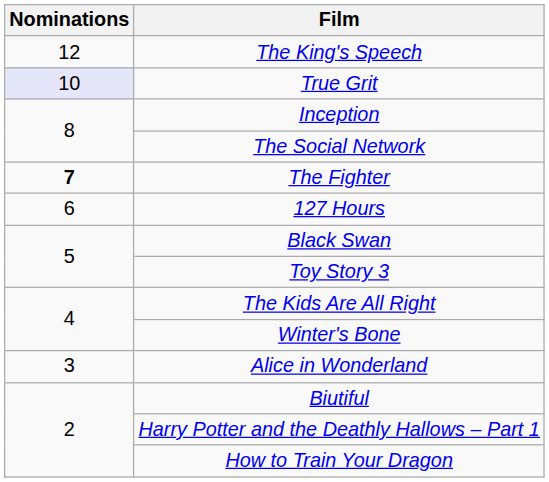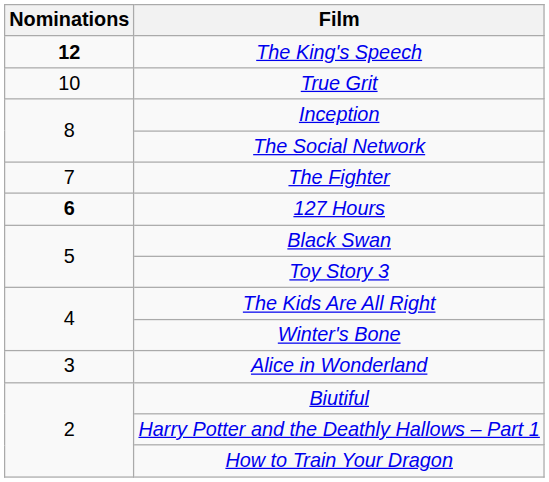(69, 51) normal -> (69, 51) bold
(69, 83) lavender background -> (69, 83) no background
(69, 177) bold -> (69, 177) normal
(69, 209) normal -> (69, 209) bold
